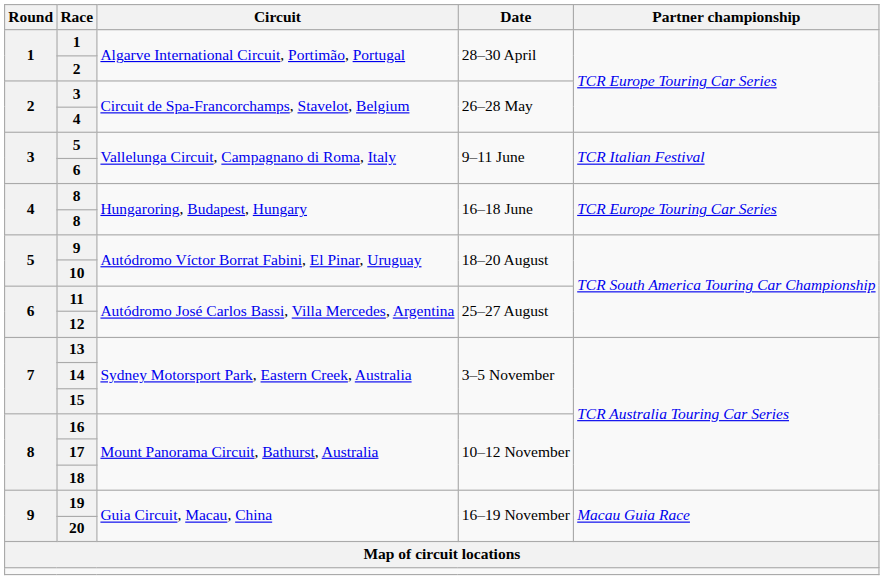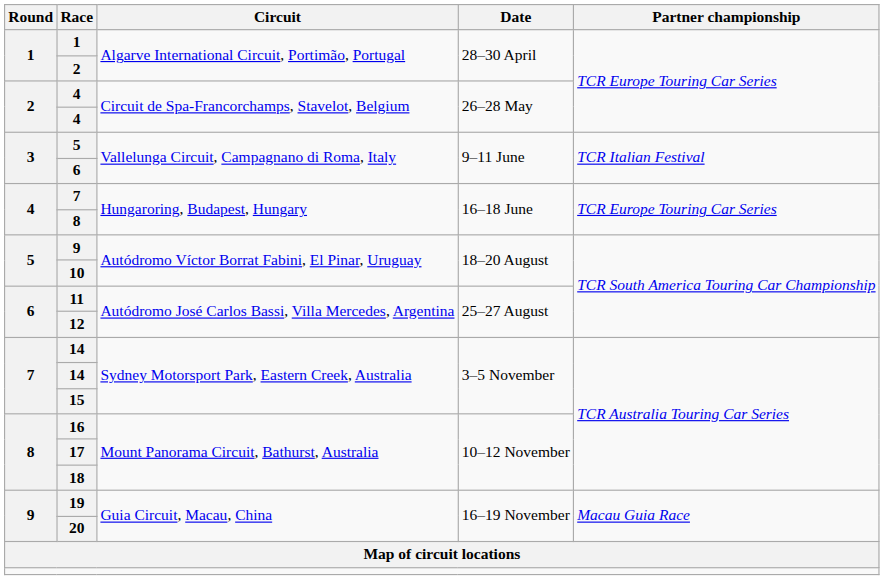(77, 93) 3 -> (77, 93) 4
(77, 195) 8 -> (77, 195) 7
(77, 349) 13 -> (77, 349) 14
